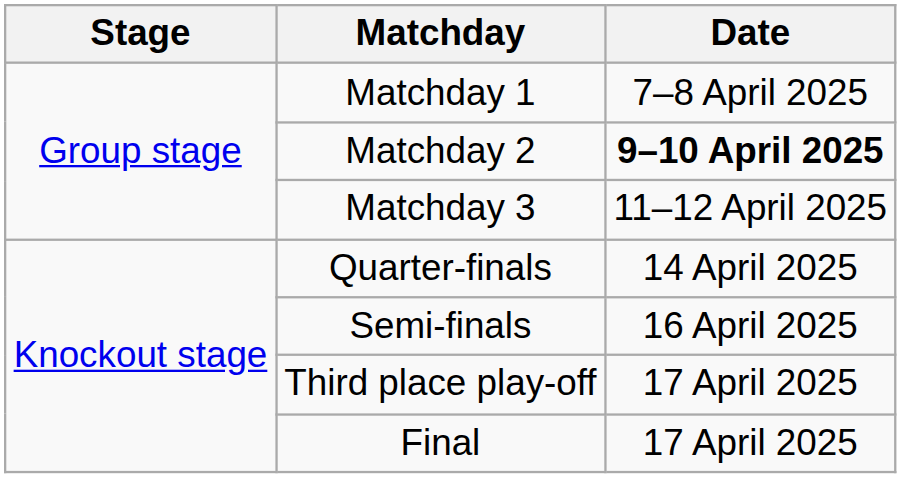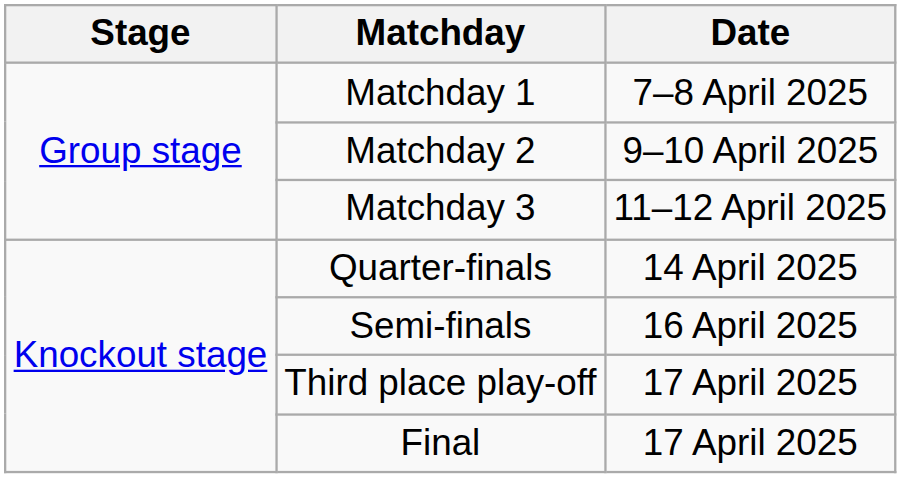(750, 150) bold -> (750, 150) normal
